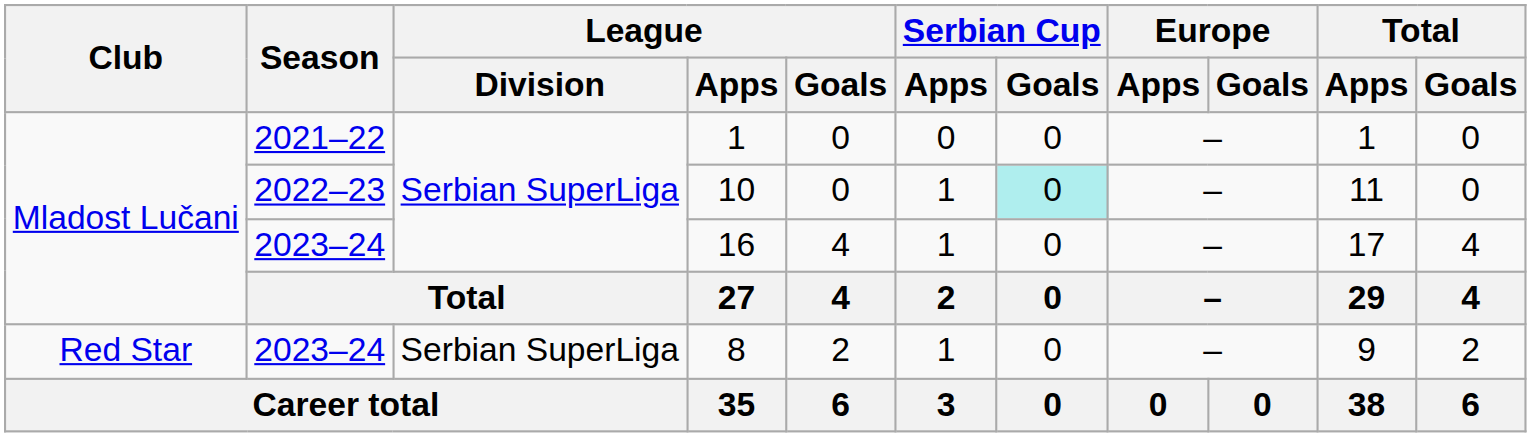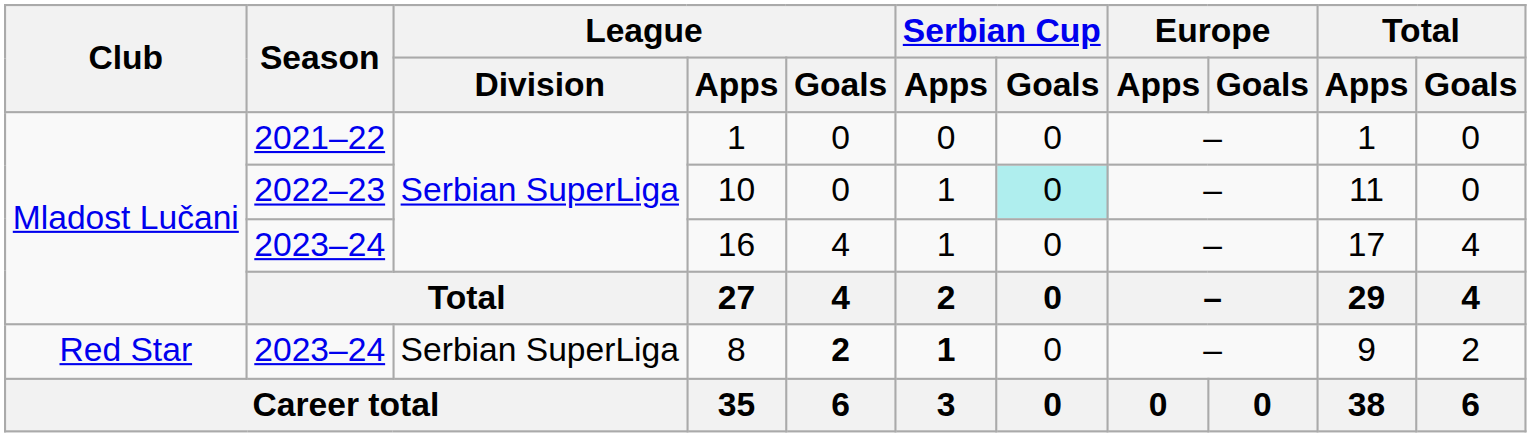(841, 350) normal -> (841, 350) bold
(946, 350) normal -> (946, 350) bold
